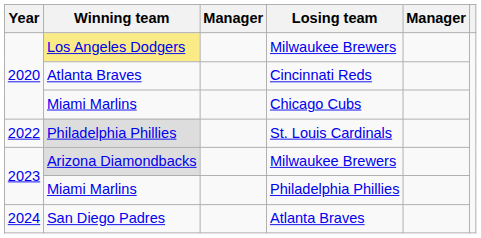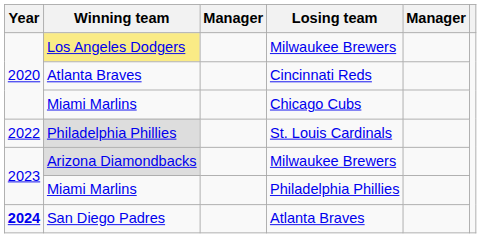(24, 218) normal -> (24, 218) bold
